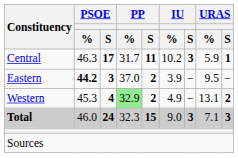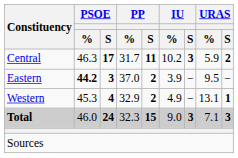(228, 59) 1 -> (228, 59) 2
(129, 98) lightgreen background -> (129, 98) no background
(228, 98) 2 -> (228, 98) 1
